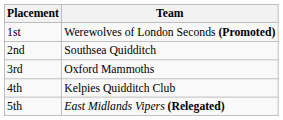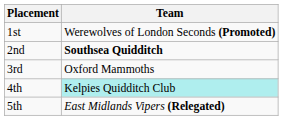(110, 50) normal -> (114, 50) bold
(120, 87) no background -> (120, 87) paleturquoise background
